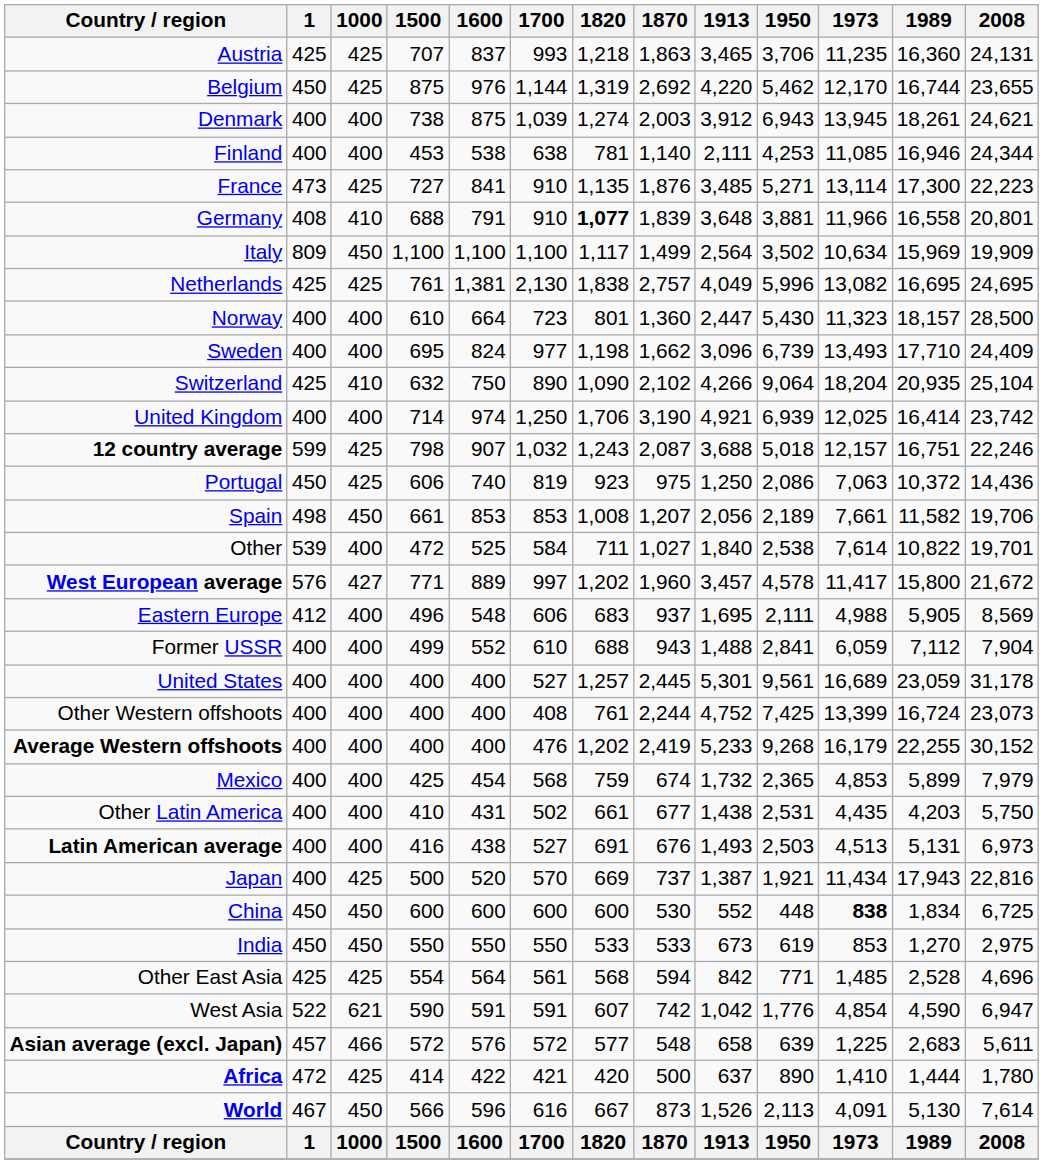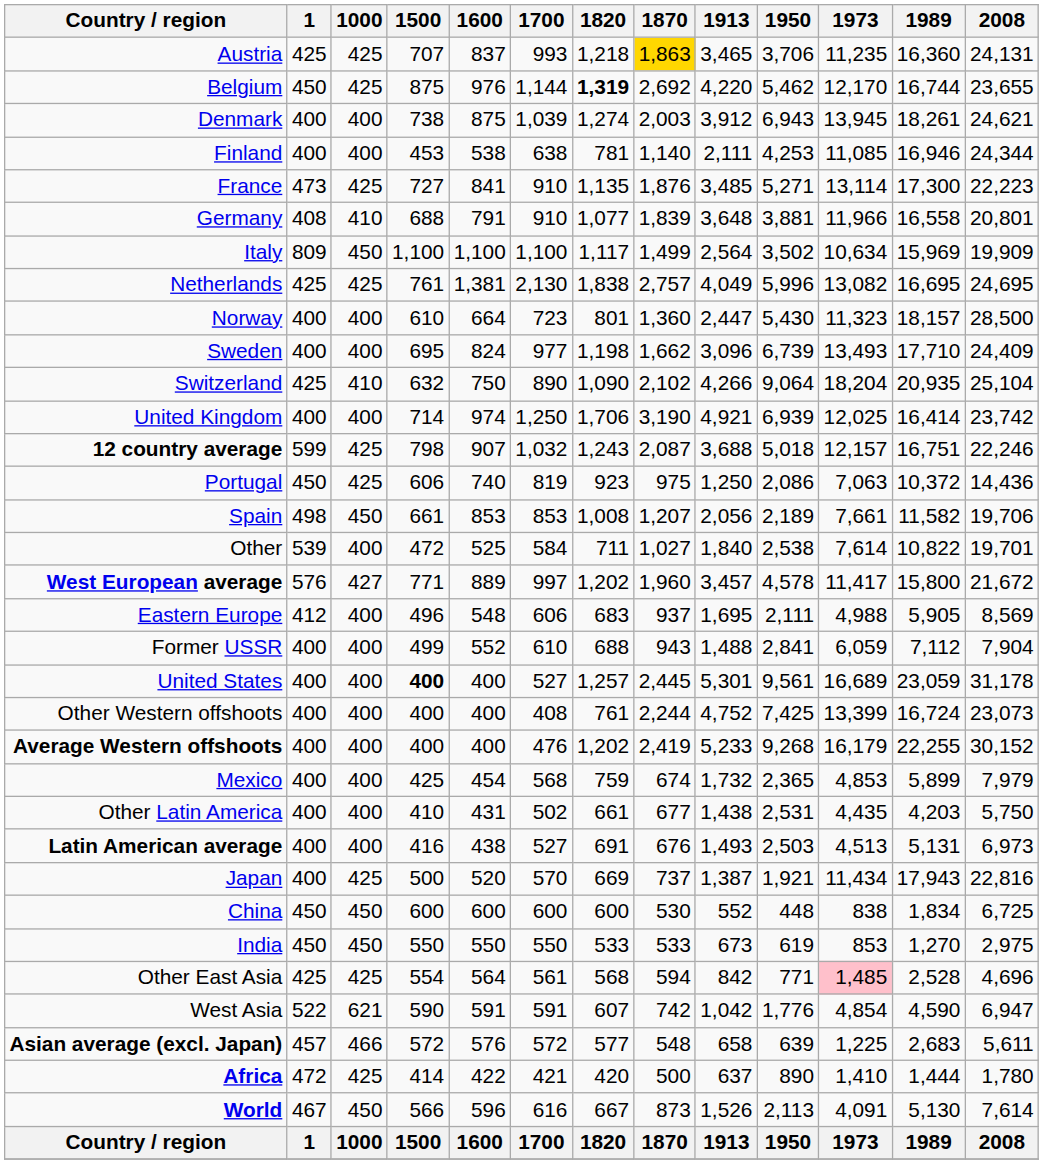(665, 53) no background -> (665, 53) gold background
(603, 86) normal -> (603, 86) bold
(603, 218) bold -> (603, 218) normal
(427, 680) normal -> (427, 680) bold
(870, 911) bold -> (870, 911) normal
(861, 977) no background -> (861, 977) pink background
